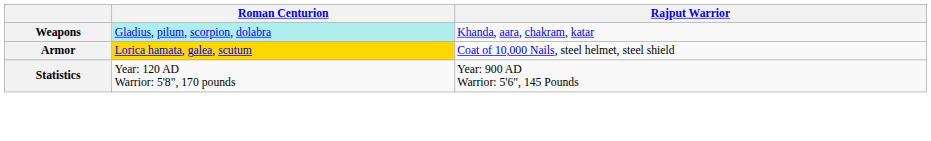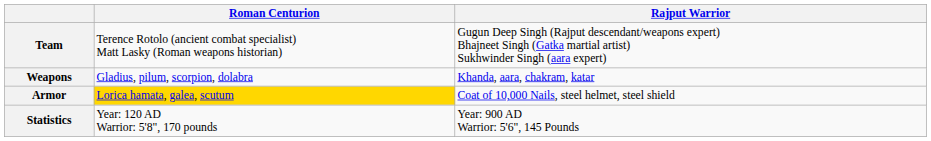+ row: (49, 45)
(193, 32) paleturquoise background -> (175, 77) no background
